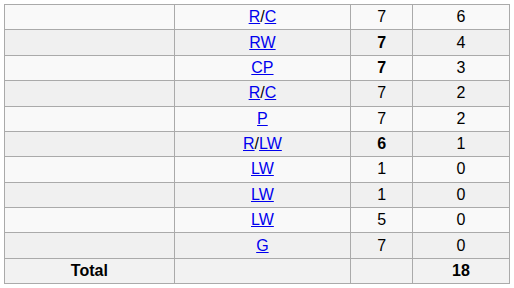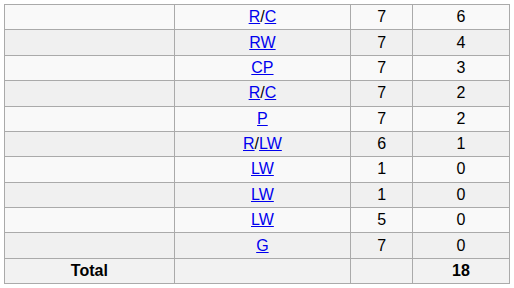(382, 42) bold -> (382, 42) normal
(382, 67) bold -> (382, 67) normal
(382, 144) bold -> (382, 144) normal
